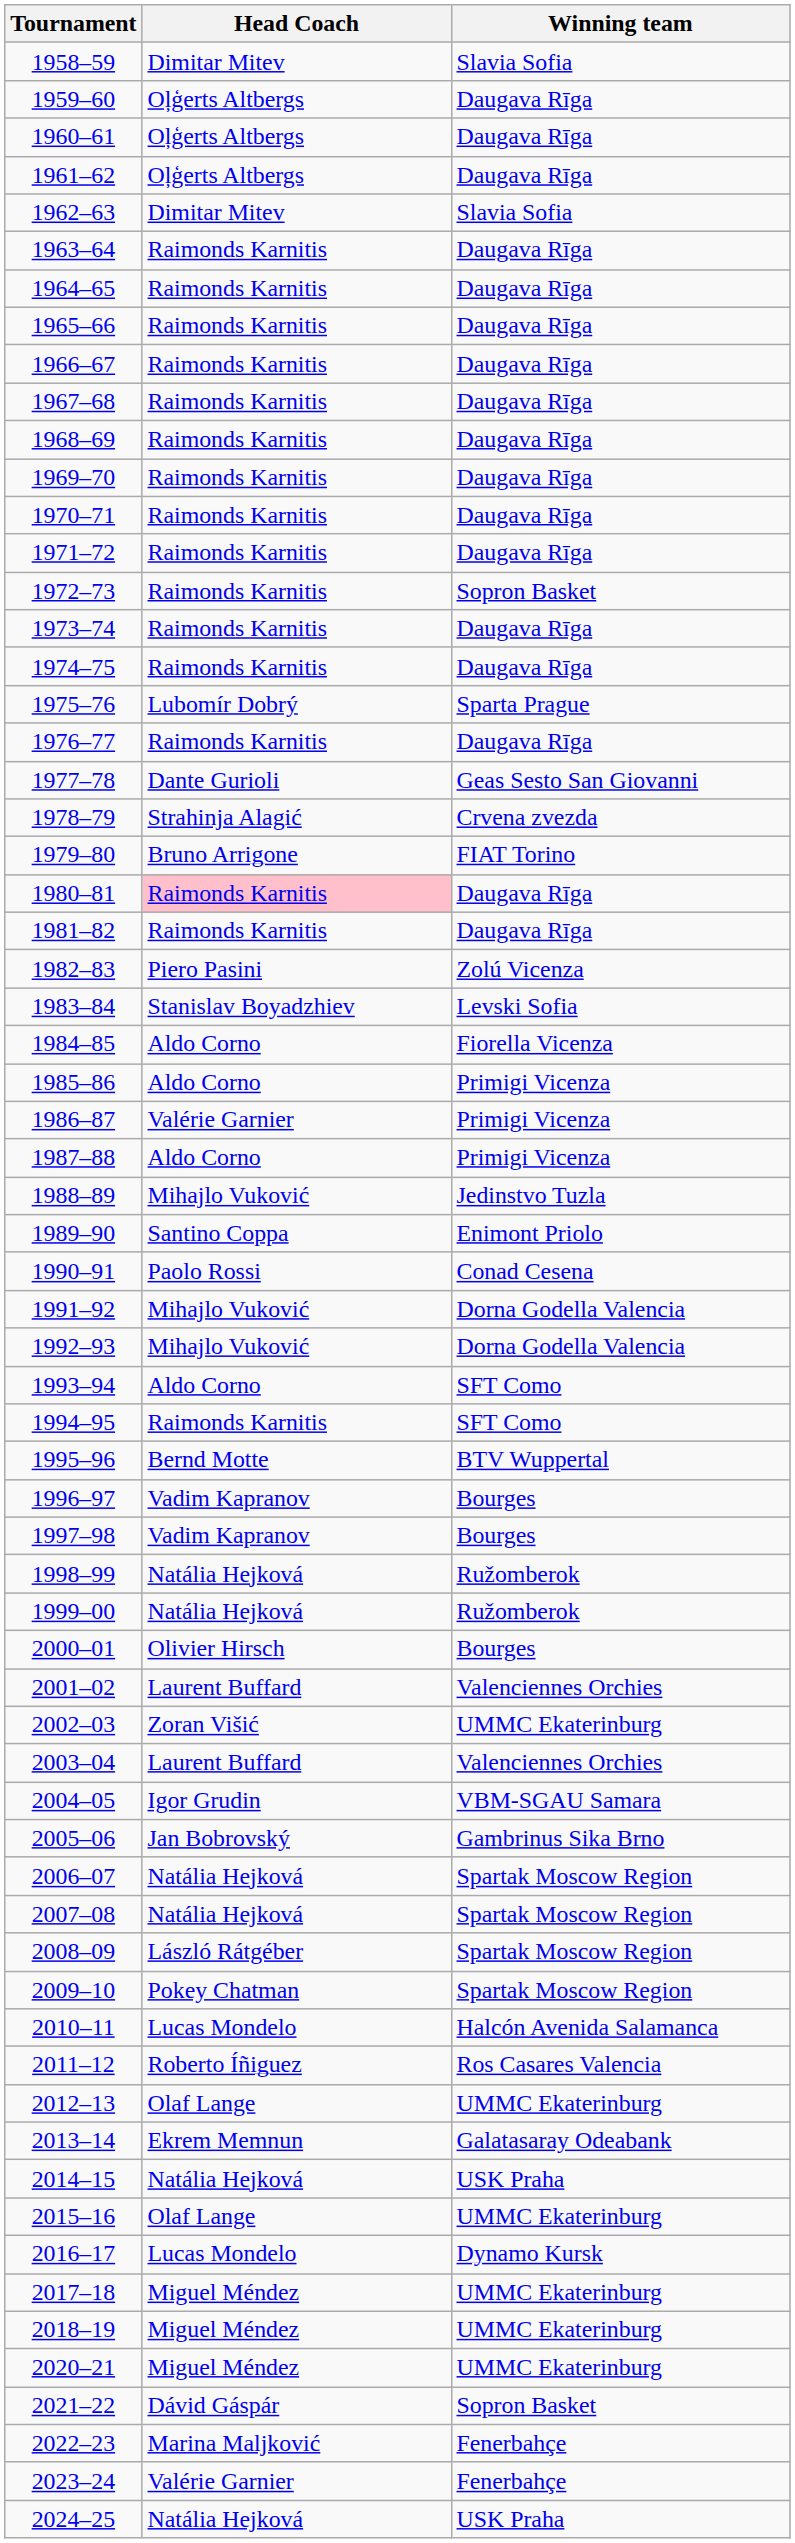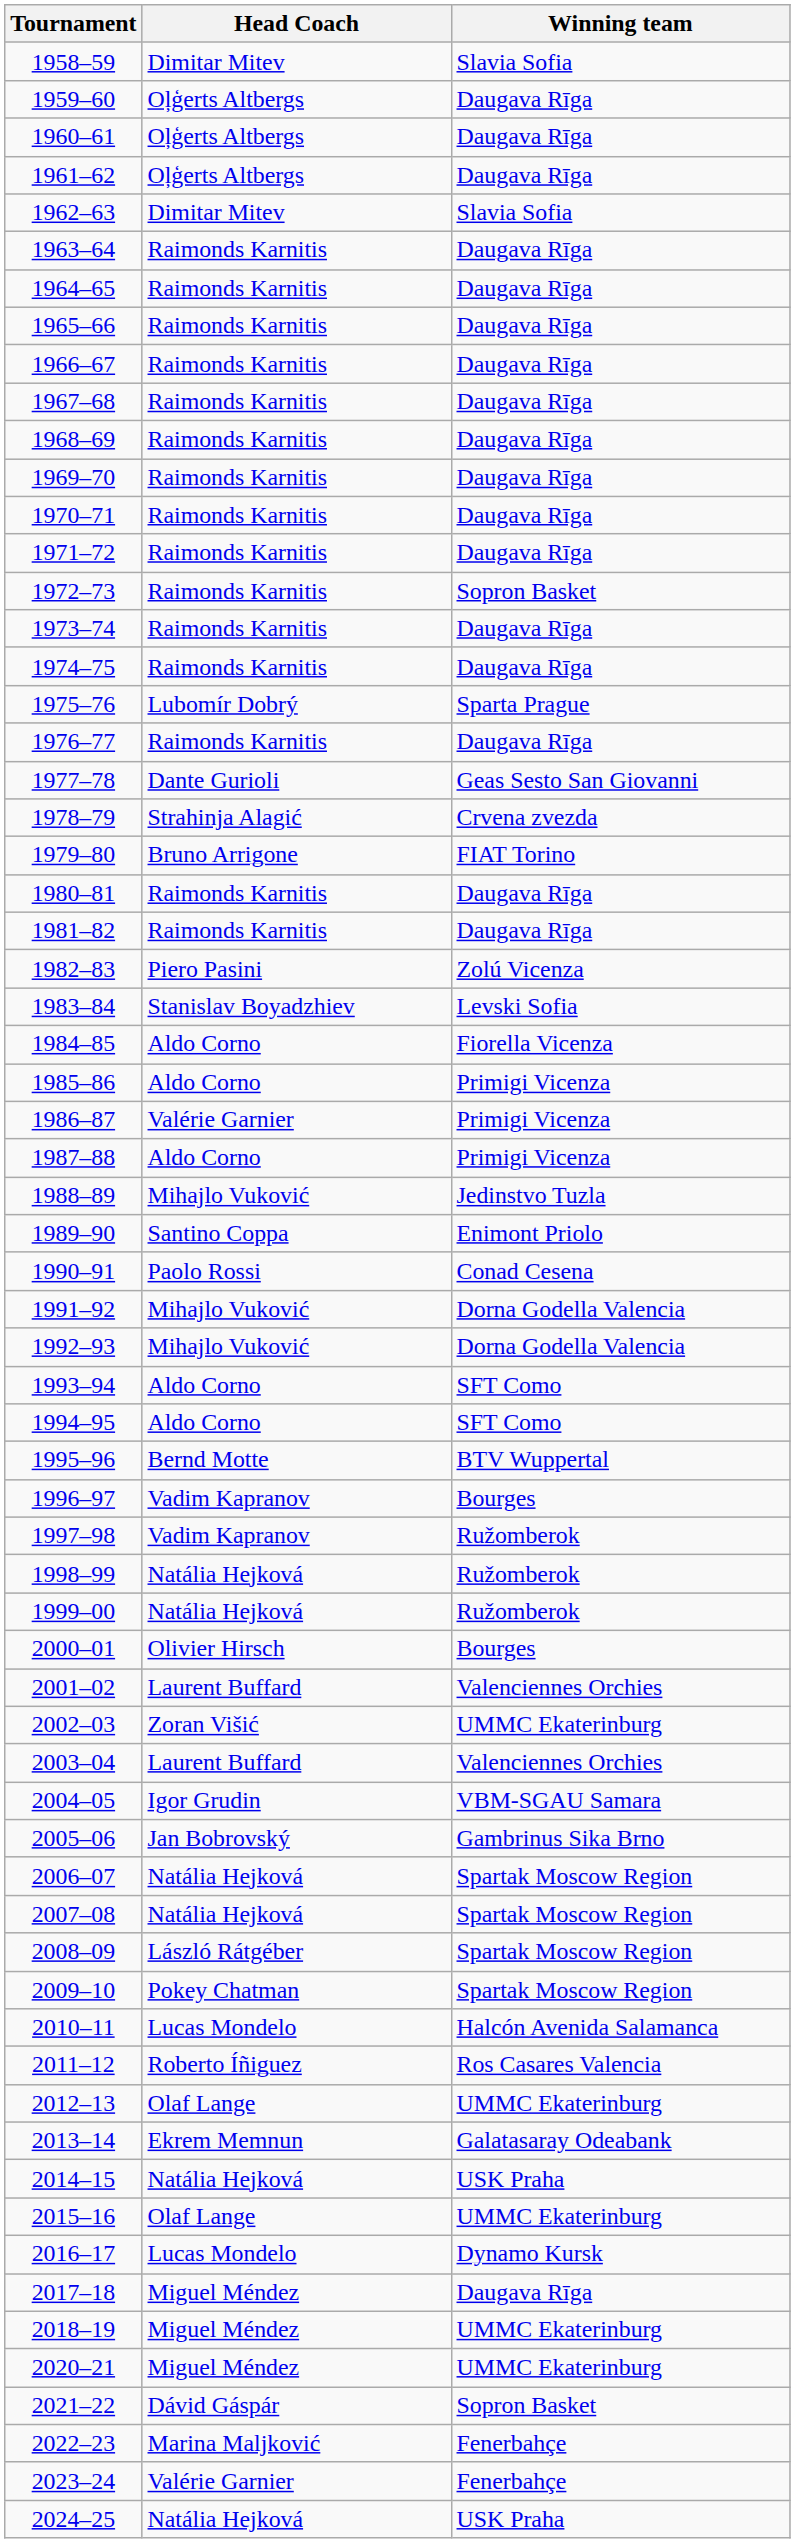(237, 893) pink background -> (237, 893) no background
(237, 1422) Raimonds Karnitis -> (204, 1422) Aldo Corno
(496, 1535) Bourges -> (518, 1535) Ružomberok
(559, 2291) UMMC Ekaterinburg -> (524, 2291) Daugava Rīga
